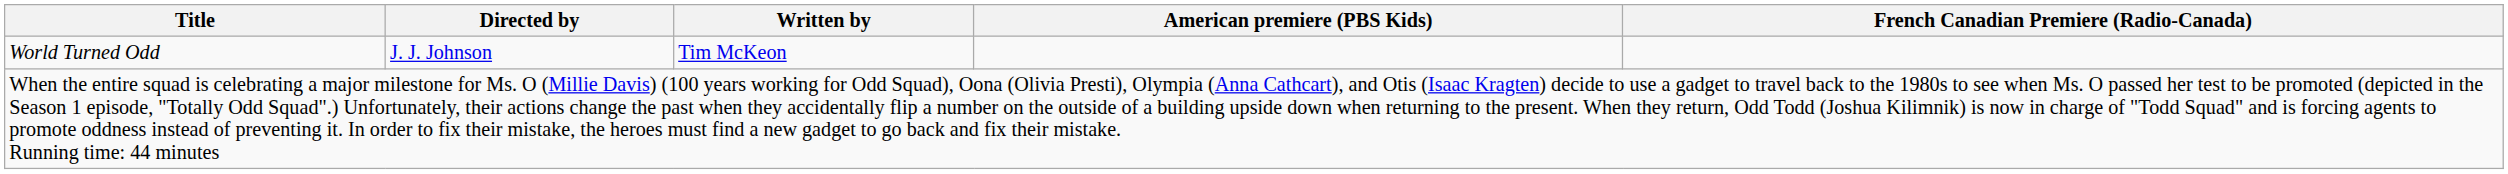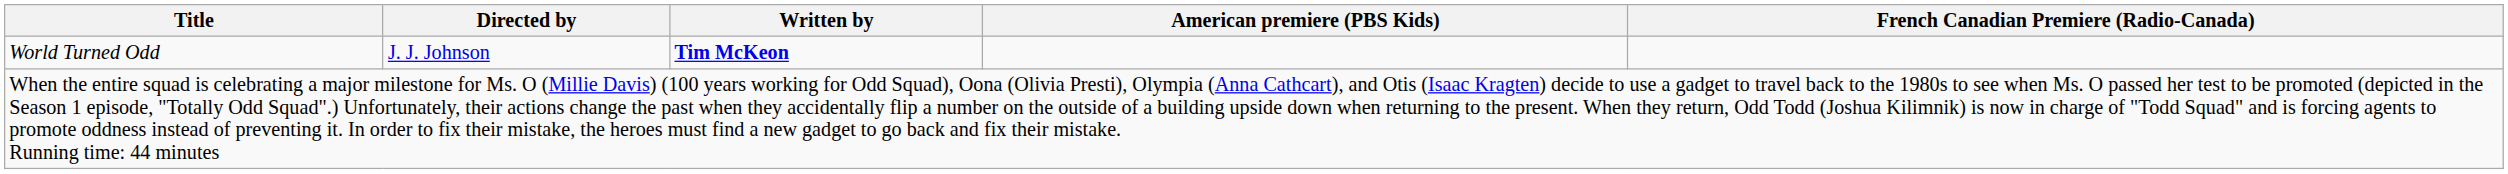(732, 52) normal -> (732, 52) bold
